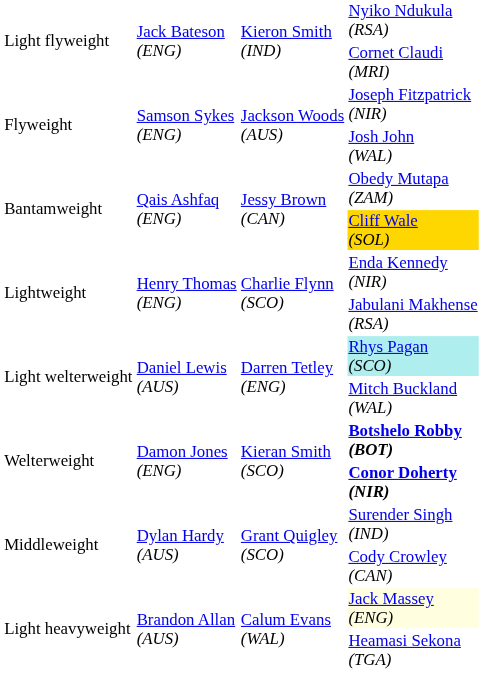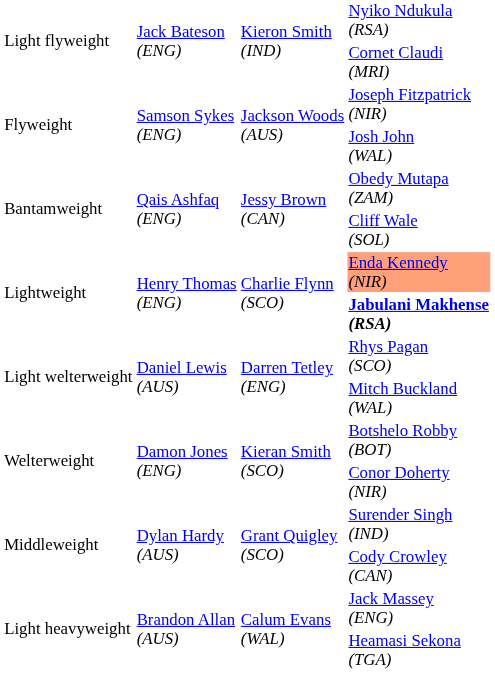(383, 230) gold background -> (383, 230) no background
(398, 272) no background -> (398, 272) lightsalmon background
(413, 314) normal -> (419, 314) bold
(388, 356) paleturquoise background -> (388, 356) no background
(405, 440) bold -> (403, 440) normal
(403, 482) bold -> (399, 482) normal
(391, 608) lightyellow background -> (391, 608) no background
